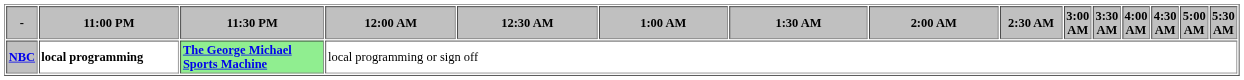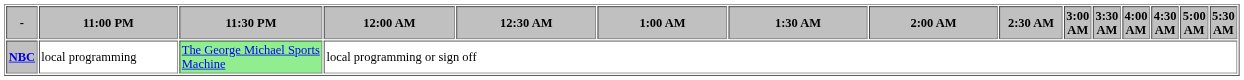(92, 57) bold -> (89, 57) normal
(237, 57) bold -> (251, 57) normal
